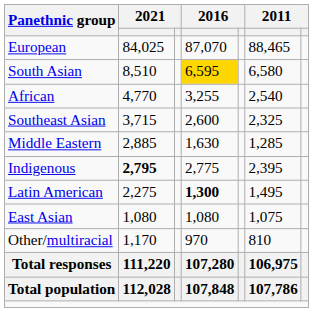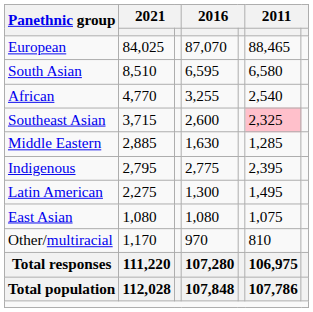(202, 71) gold background -> (202, 71) no background
(265, 119) no background -> (265, 119) pink background
(139, 168) bold -> (139, 168) normal
(202, 192) bold -> (202, 192) normal
